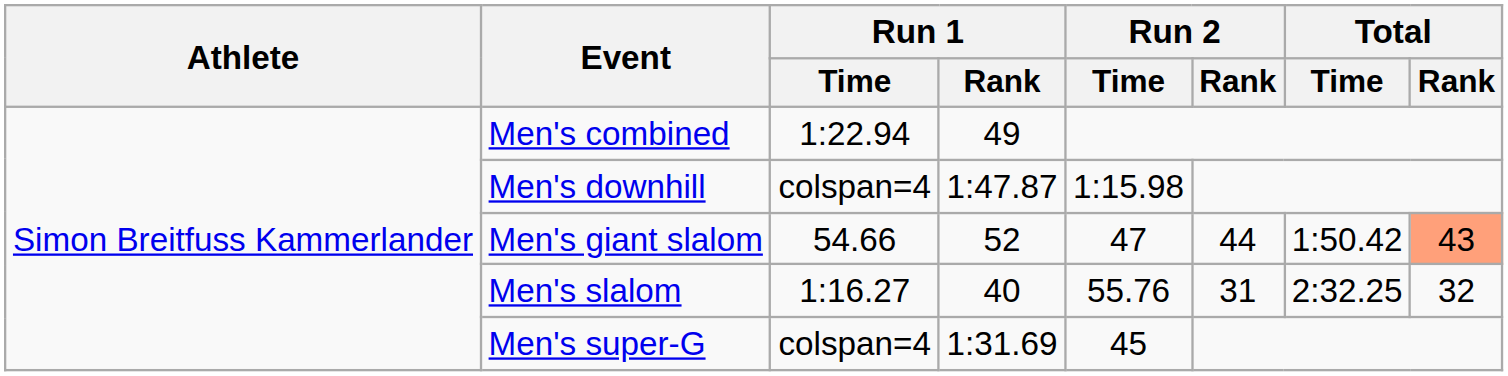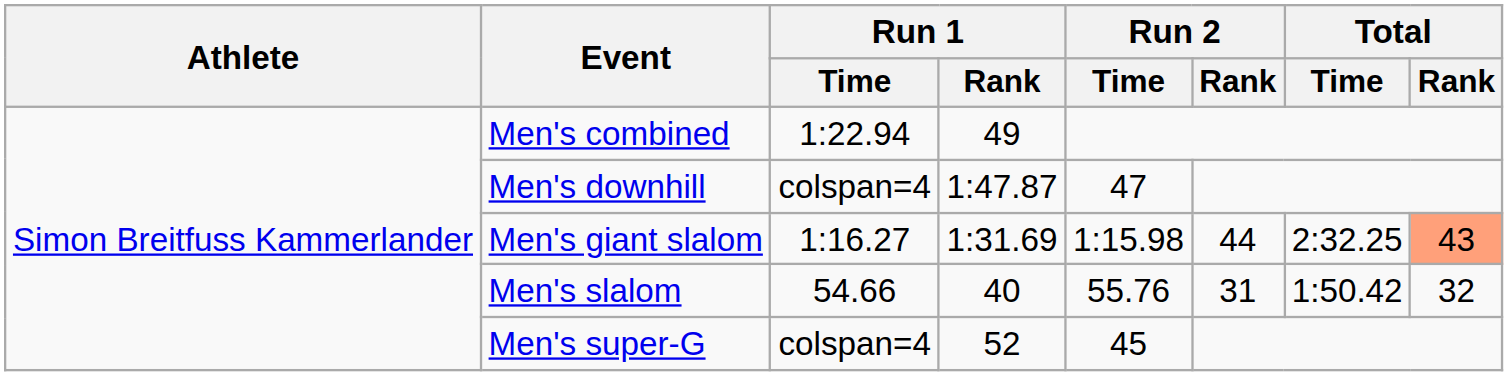(1129, 187) 1:15.98 -> (1129, 187) 47
(855, 239) 54.66 -> (855, 239) 1:16.27
(1002, 239) 52 -> (1002, 239) 1:31.69
(1129, 239) 47 -> (1129, 239) 1:15.98
(1347, 239) 1:50.42 -> (1347, 239) 2:32.25
(855, 292) 1:16.27 -> (855, 292) 54.66
(1347, 292) 2:32.25 -> (1347, 292) 1:50.42
(1002, 344) 1:31.69 -> (1002, 344) 52
